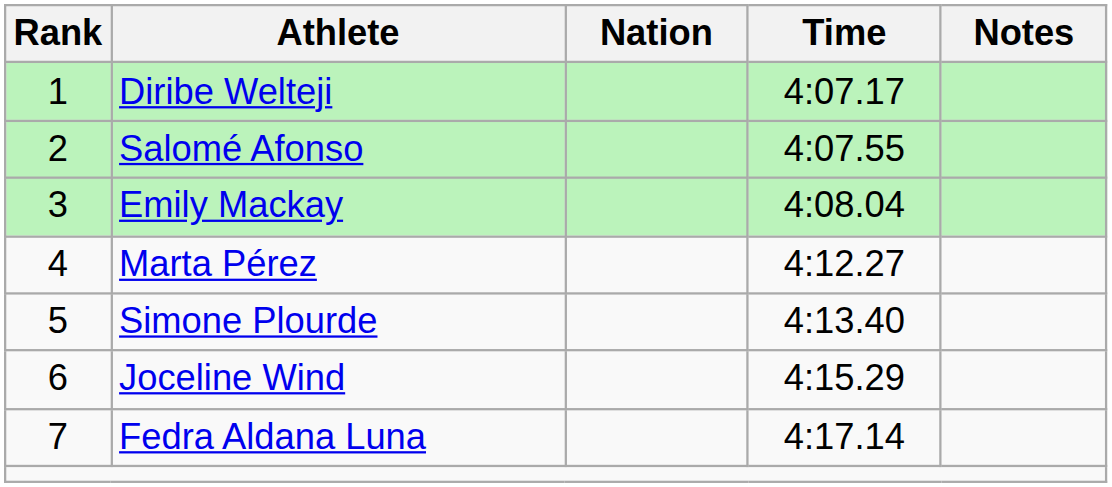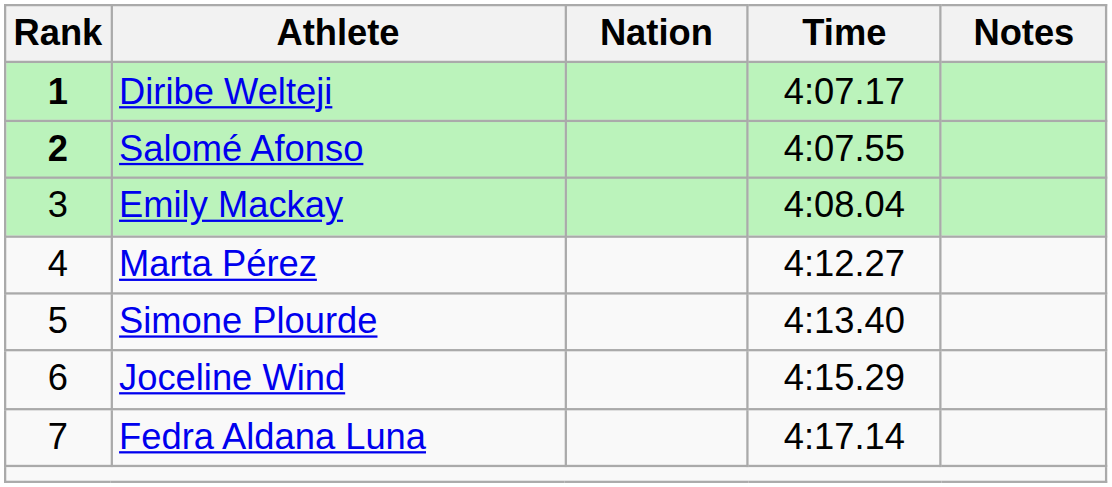(58, 90) normal -> (58, 90) bold
(58, 148) normal -> (58, 148) bold
